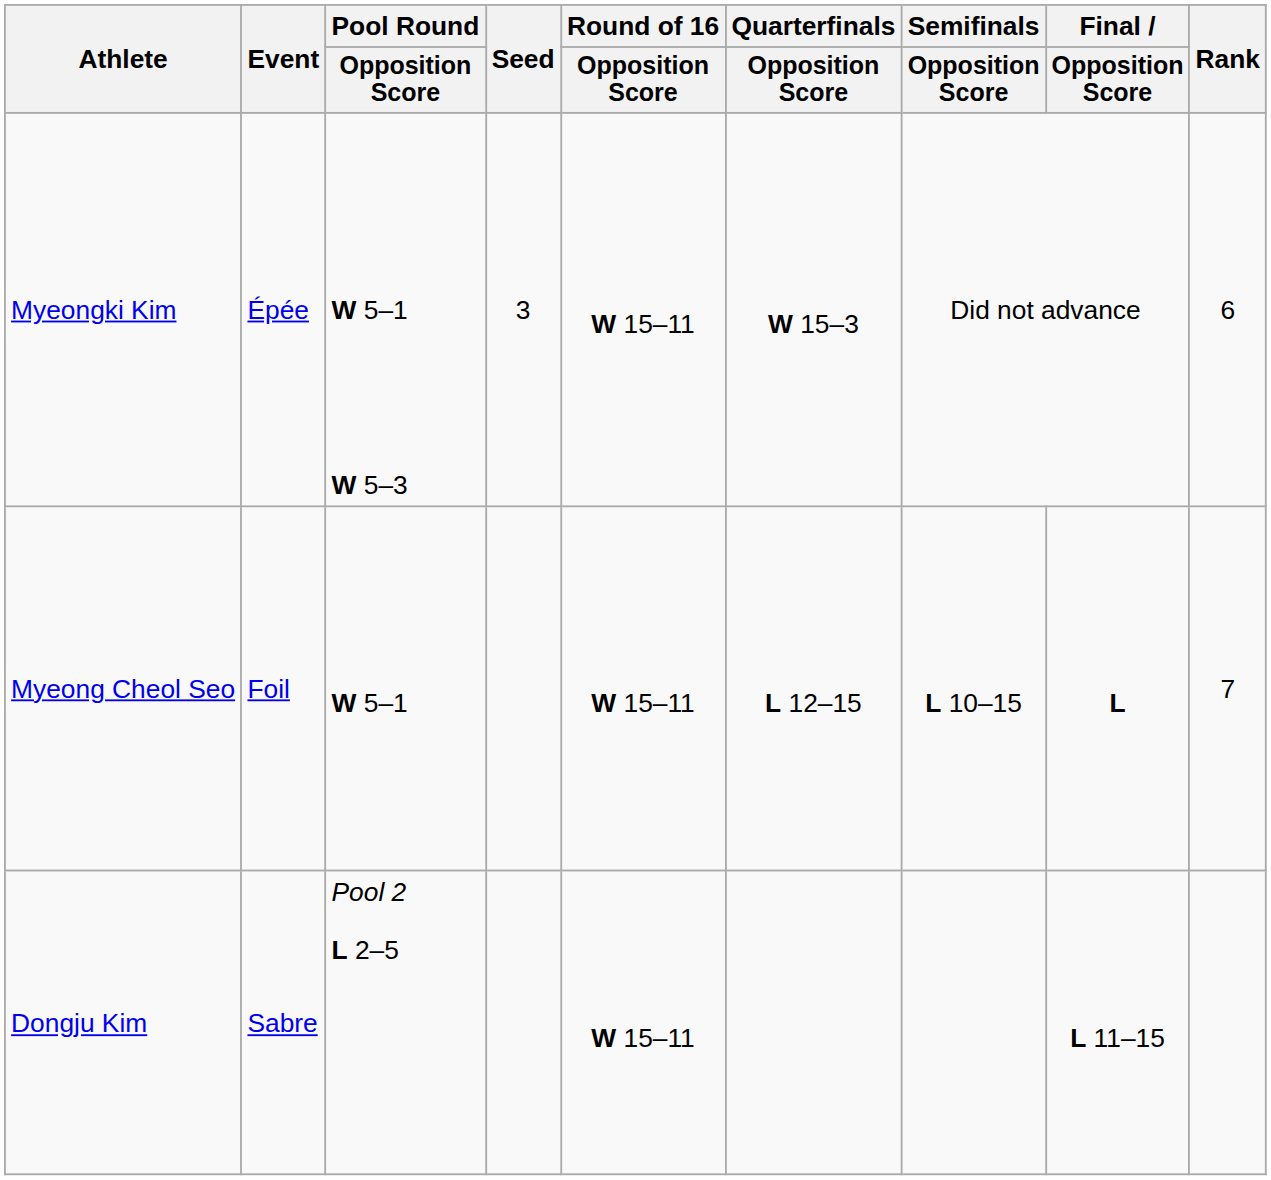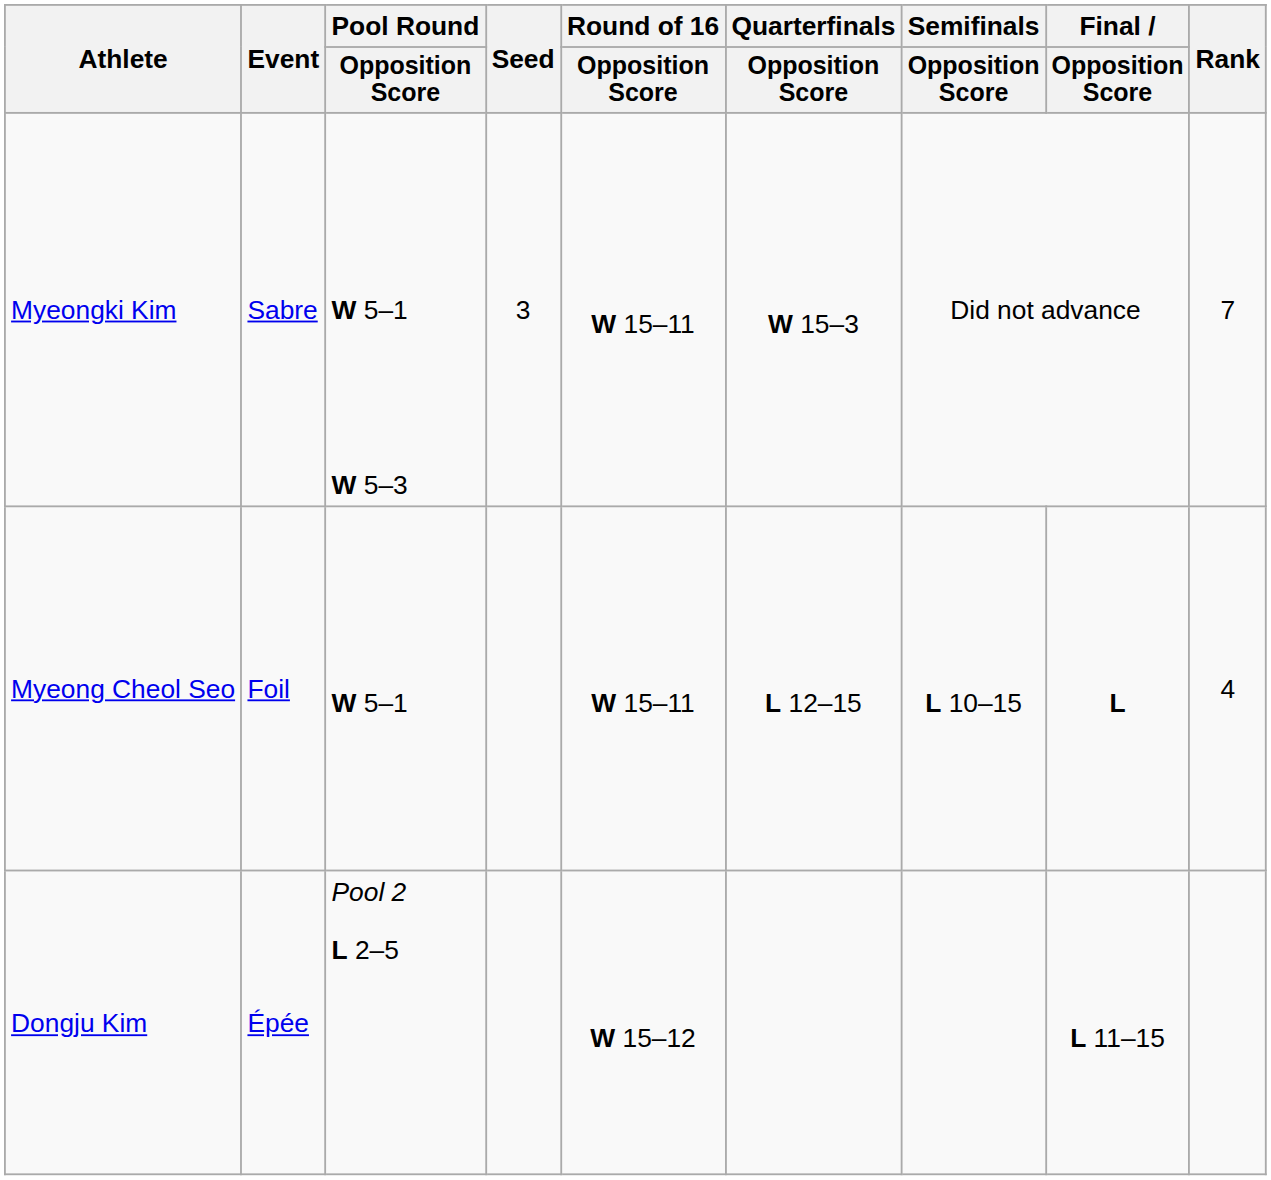(278, 310) Épée -> (283, 310) Sabre
(1228, 310) 6 -> (1228, 310) 7
(1228, 689) 7 -> (1228, 689) 4
(283, 1023) Sabre -> (278, 1023) Épée
(643, 1038) W 15–11 -> (643, 1038) W 15–12
